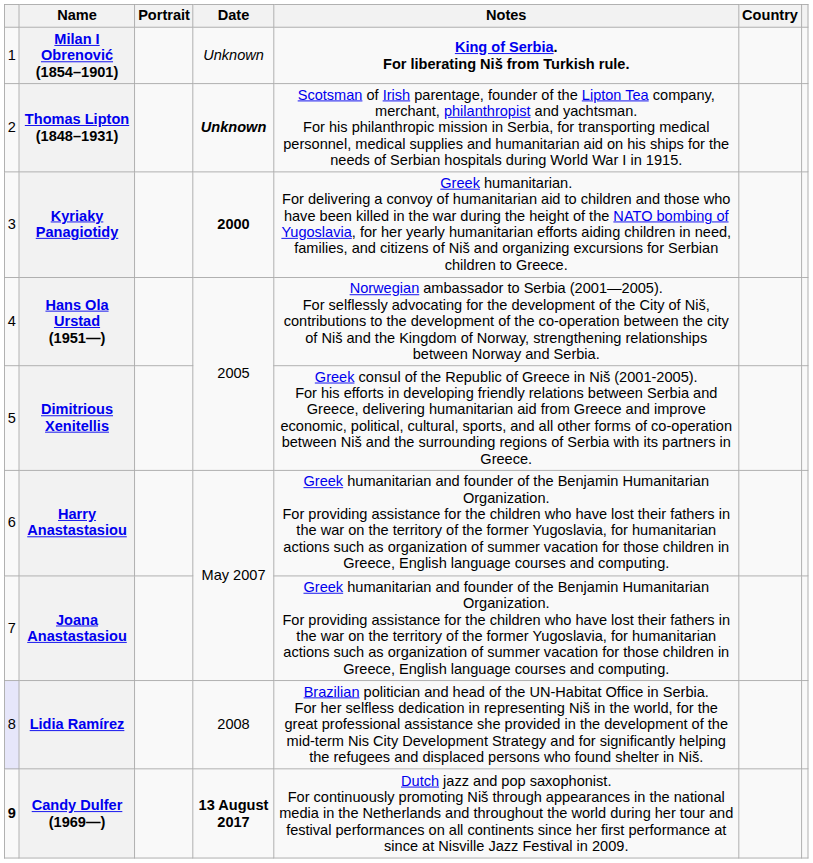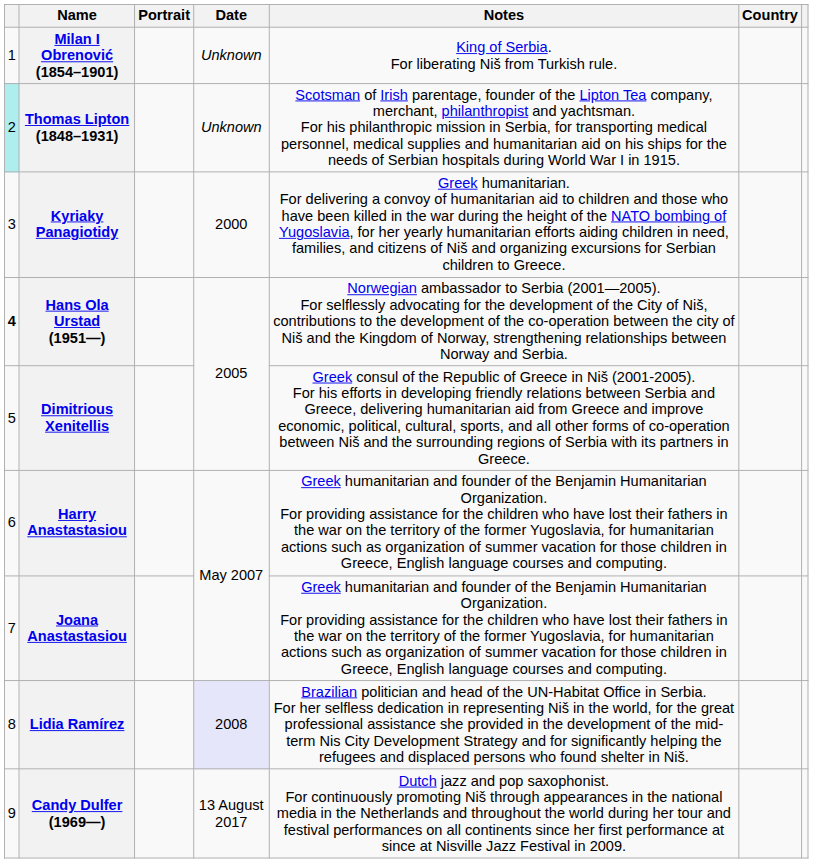(506, 55) bold -> (504, 55) normal
(12, 127) no background -> (12, 127) paleturquoise background
(234, 127) bold -> (231, 127) normal
(234, 224) bold -> (231, 224) normal
(12, 321) normal -> (12, 321) bold
(12, 724) lavender background -> (12, 724) no background
(234, 724) no background -> (231, 724) lavender background
(12, 813) bold -> (12, 813) normal
(234, 813) bold -> (231, 813) normal
